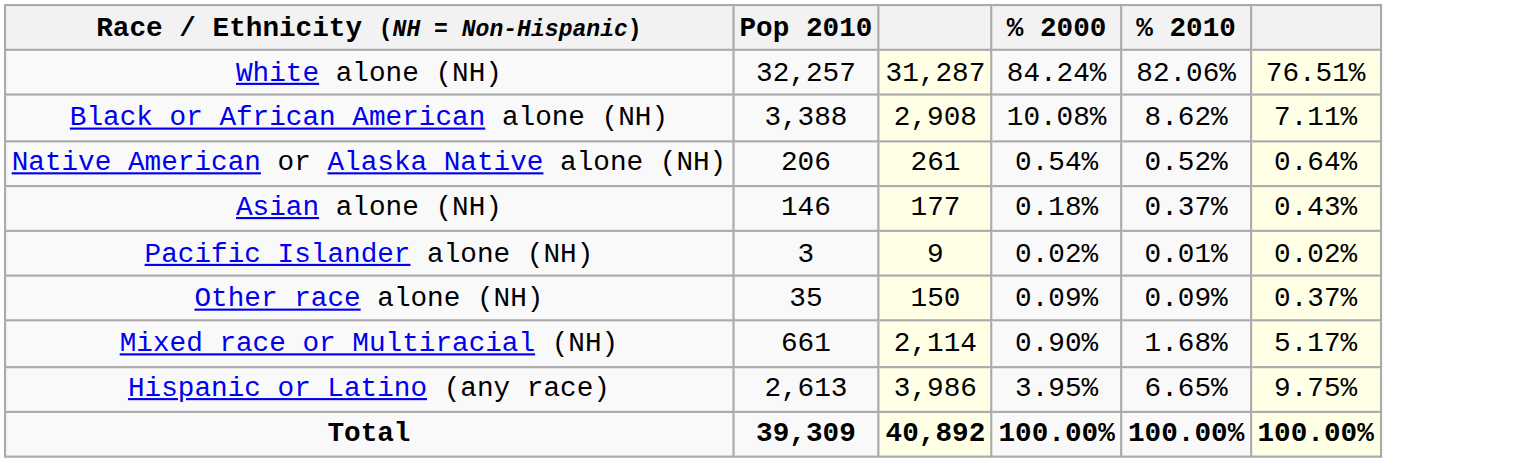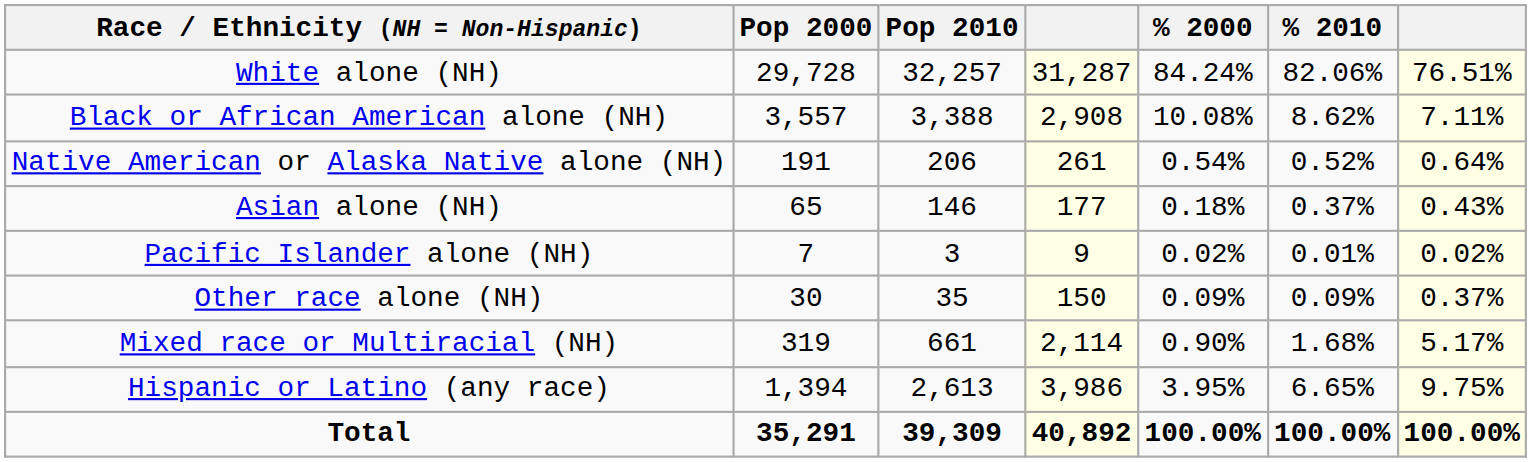+ column: (806, 28)
